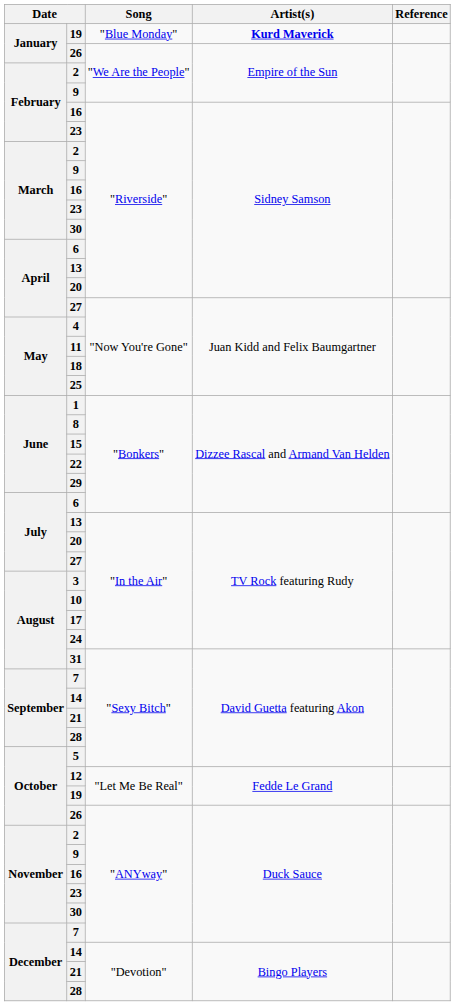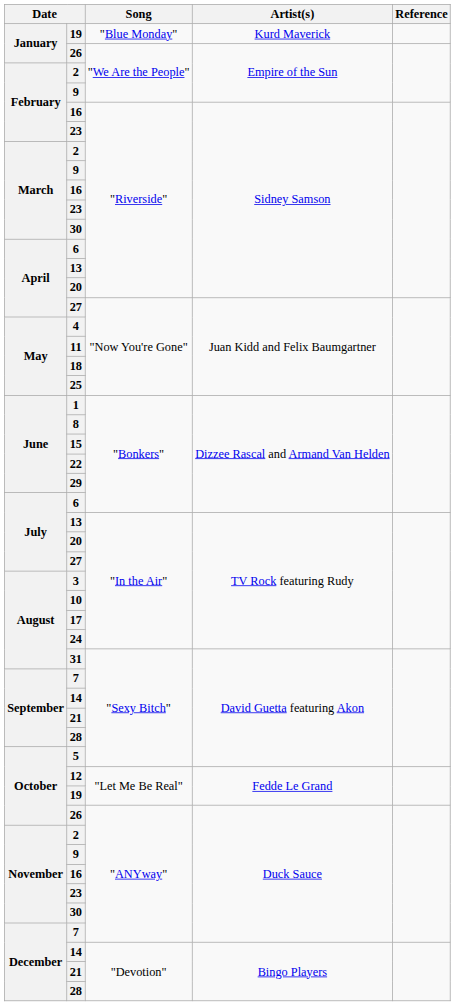(292, 33) bold -> (292, 33) normal
